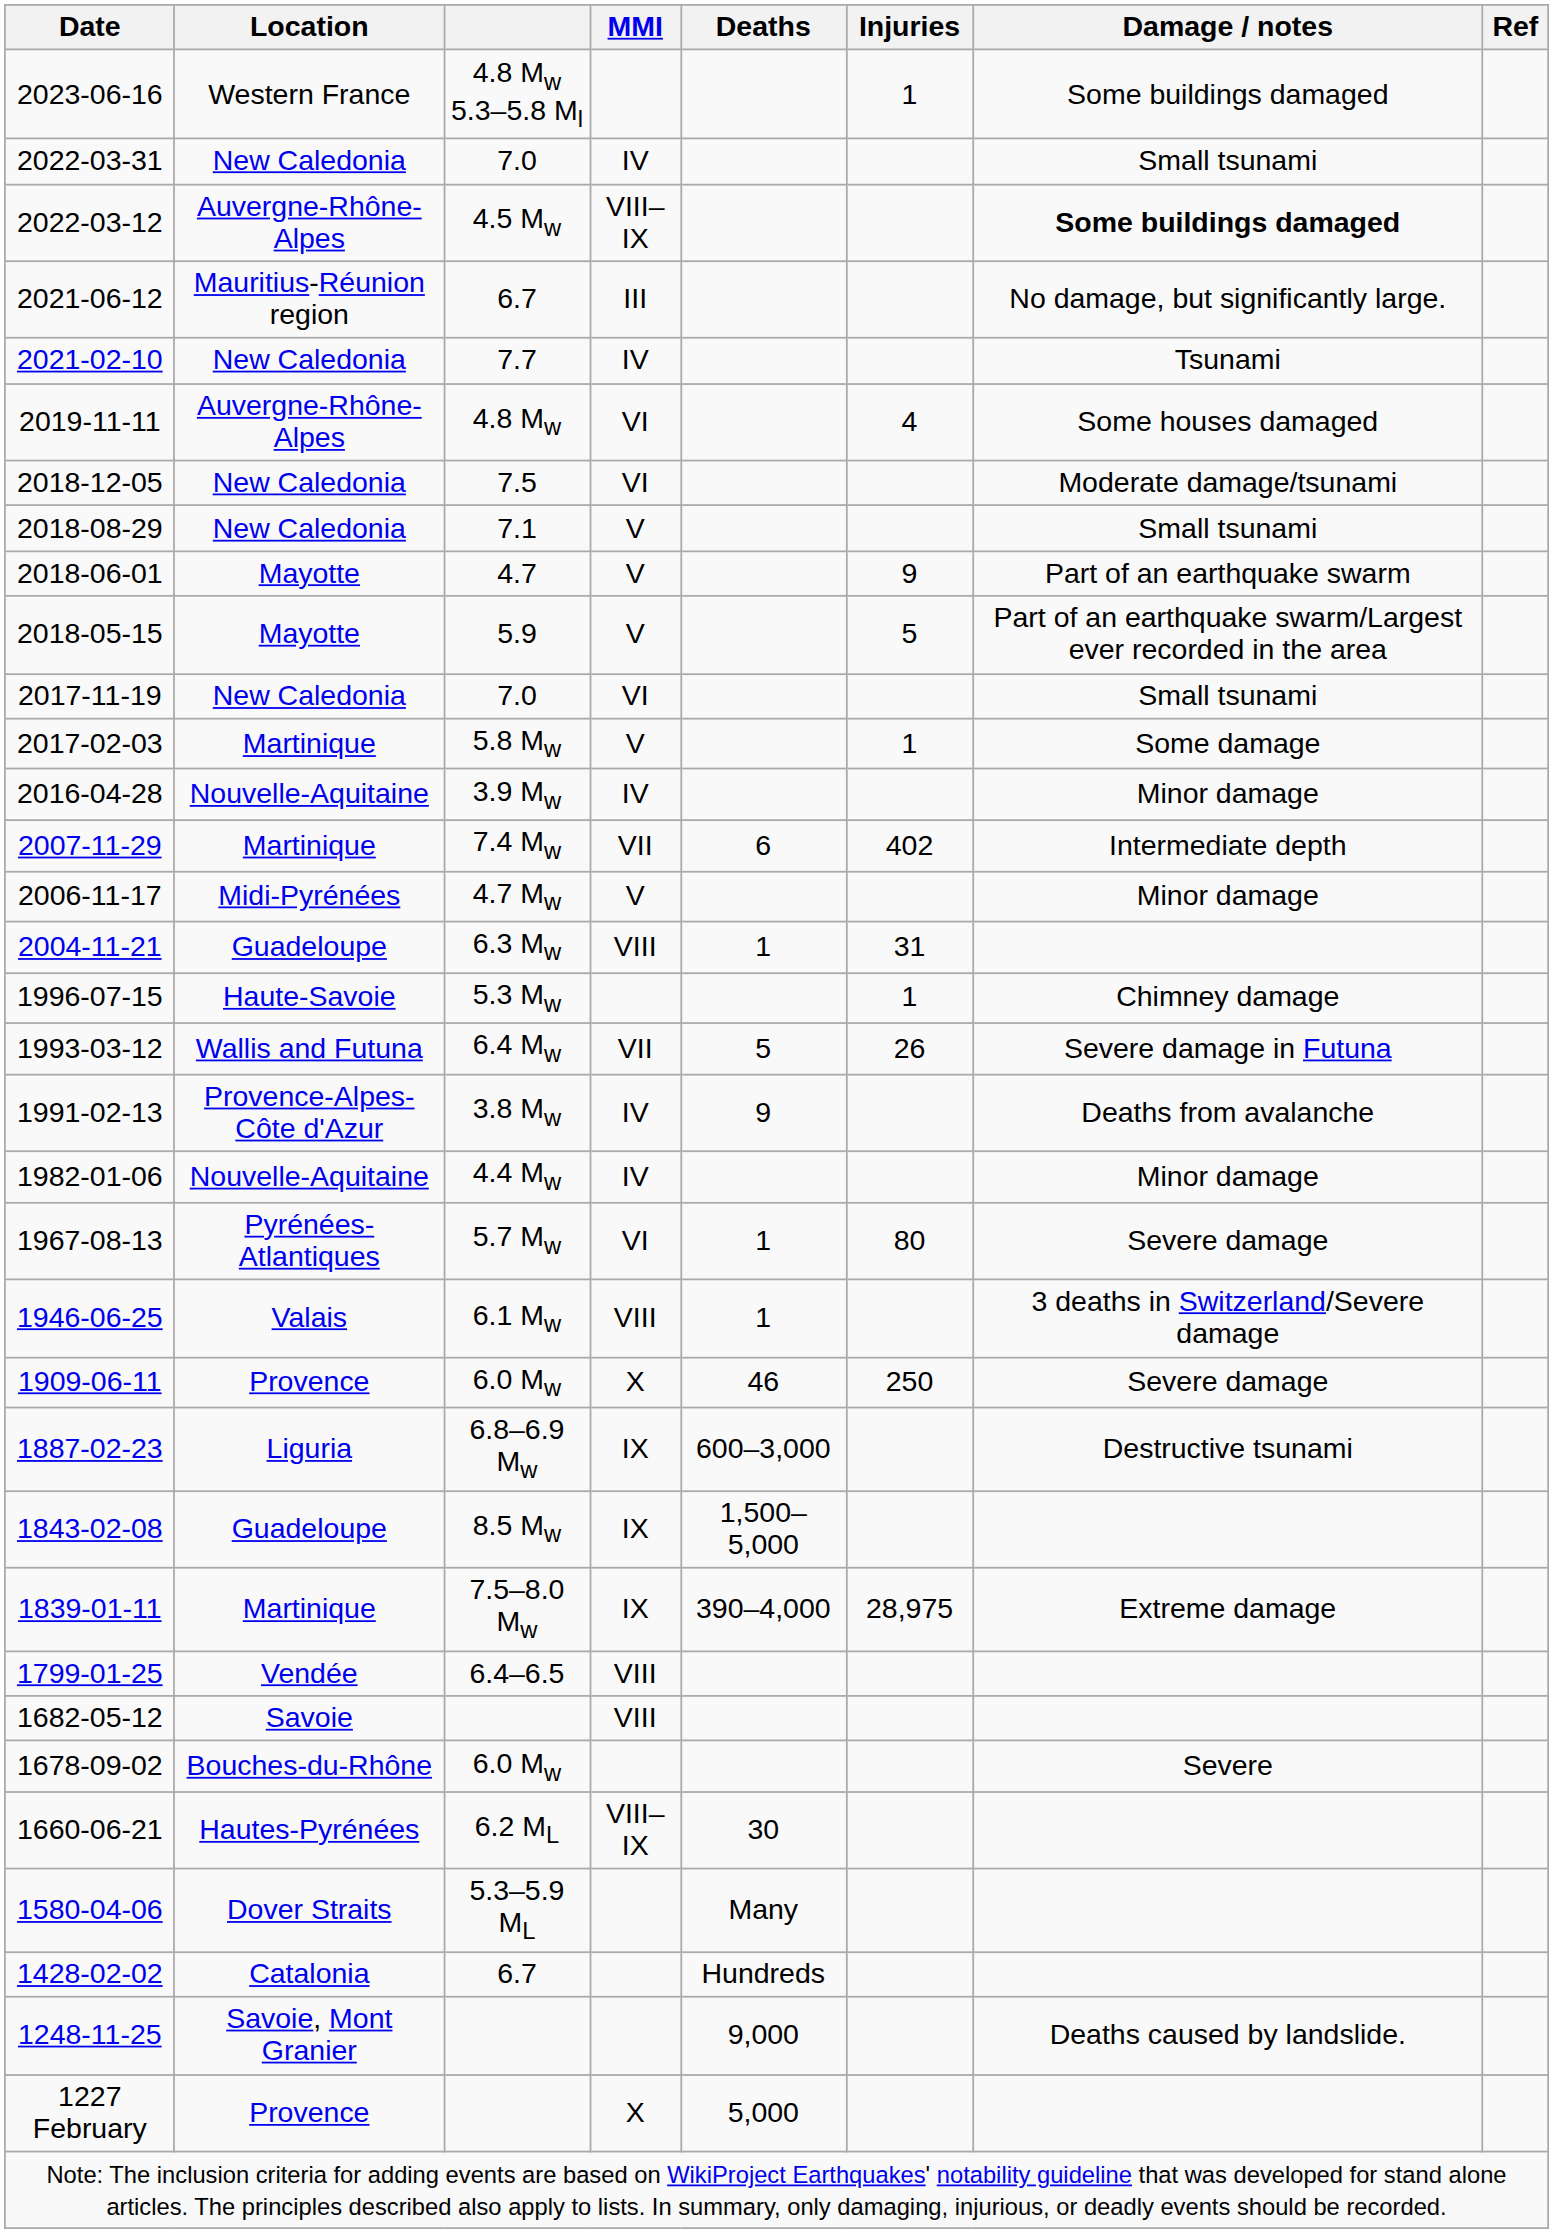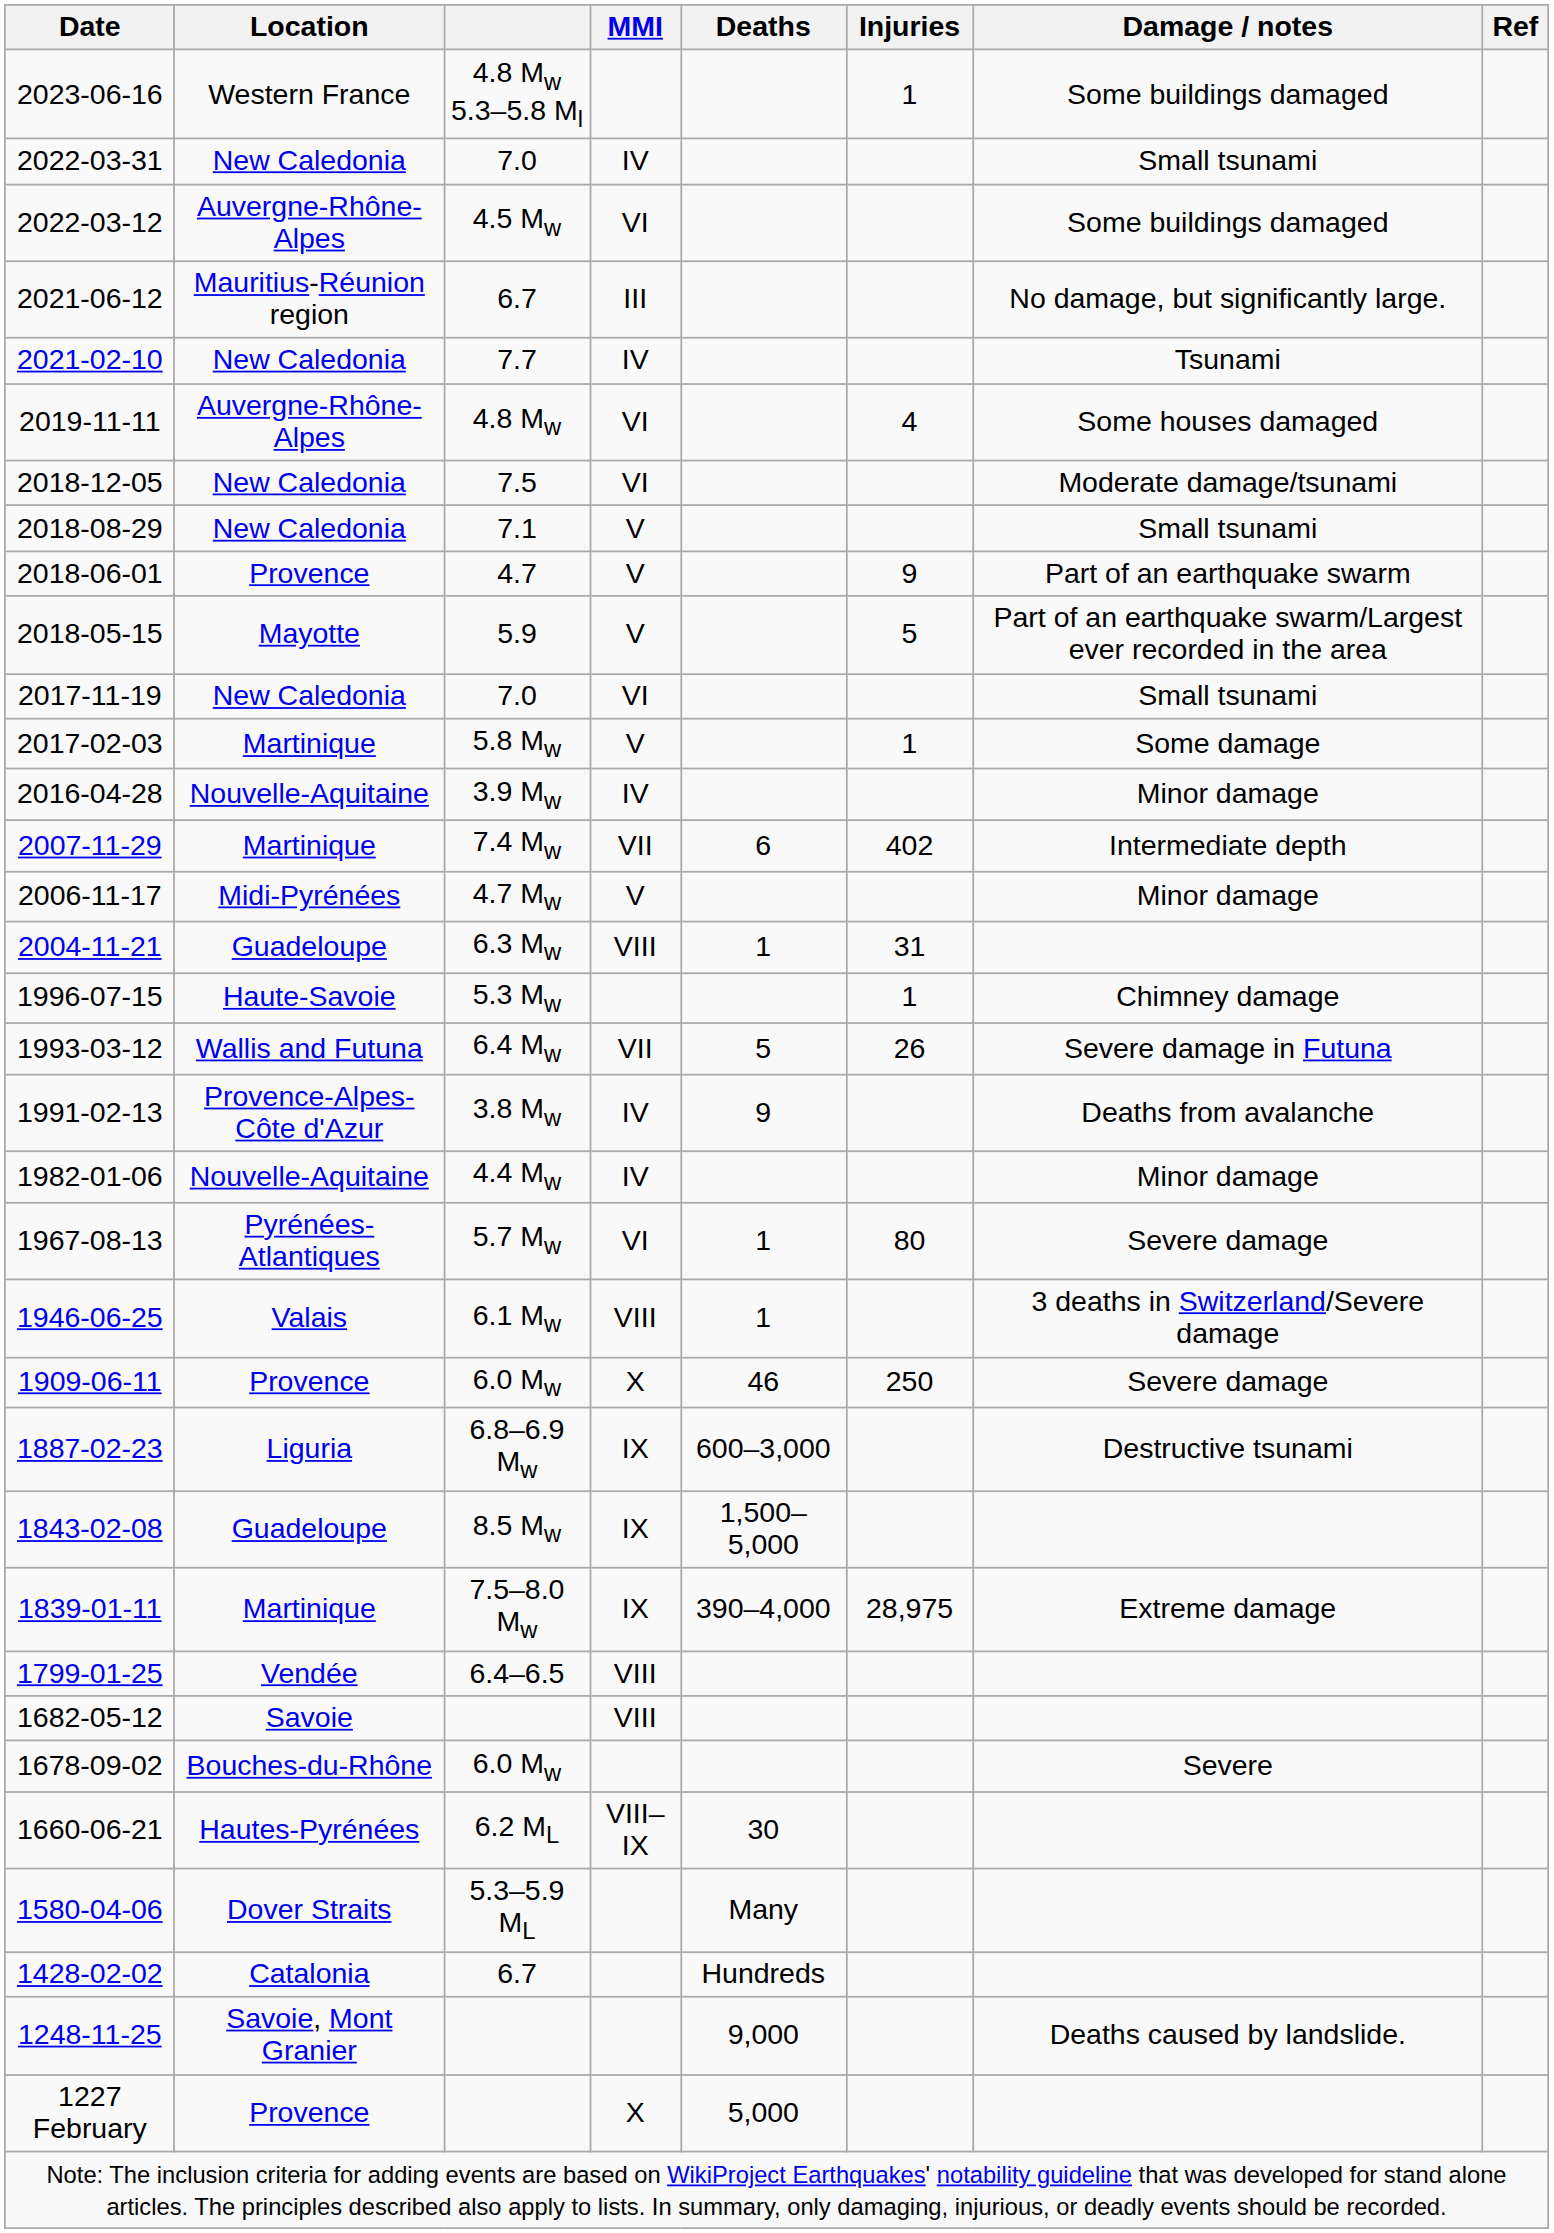(635, 221) VIII–IX -> (635, 221) VI
(1228, 221) bold -> (1228, 221) normal
(309, 573) Mayotte -> (309, 573) Provence
